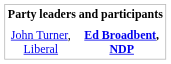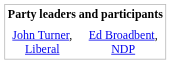(122, 42) bold -> (123, 42) normal
